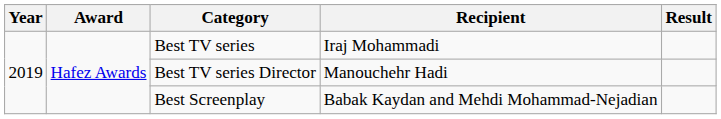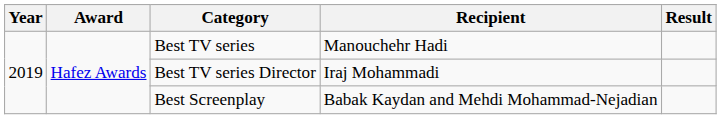(382, 45) Iraj Mohammadi -> (386, 45) Manouchehr Hadi
(386, 72) Manouchehr Hadi -> (382, 72) Iraj Mohammadi
